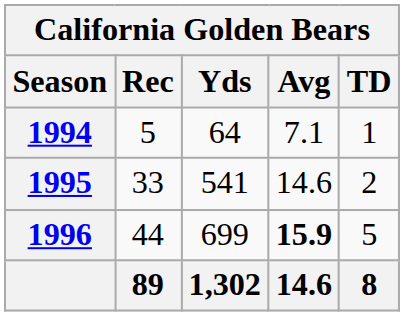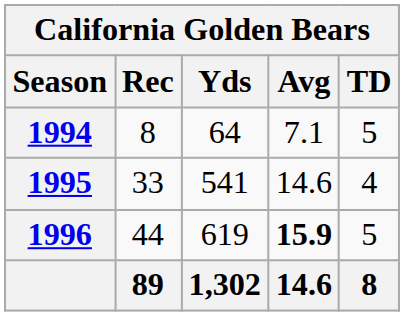(148, 132) 5 -> (148, 132) 8
(369, 132) 1 -> (369, 132) 5
(369, 183) 2 -> (369, 183) 4
(225, 234) 699 -> (225, 234) 619
